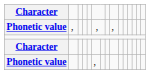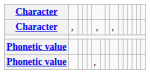(37, 27) Phonetic value -> (37, 27) Character
(37, 46) Character -> (37, 46) Phonetic value
